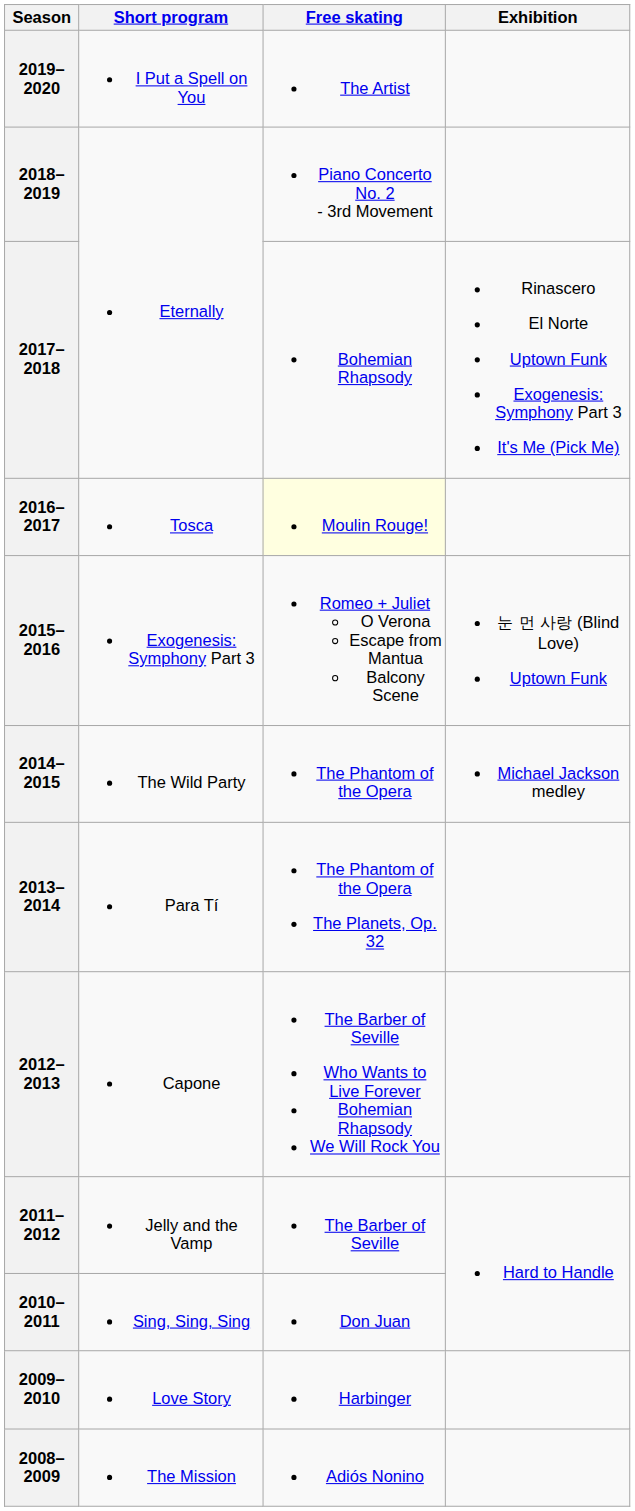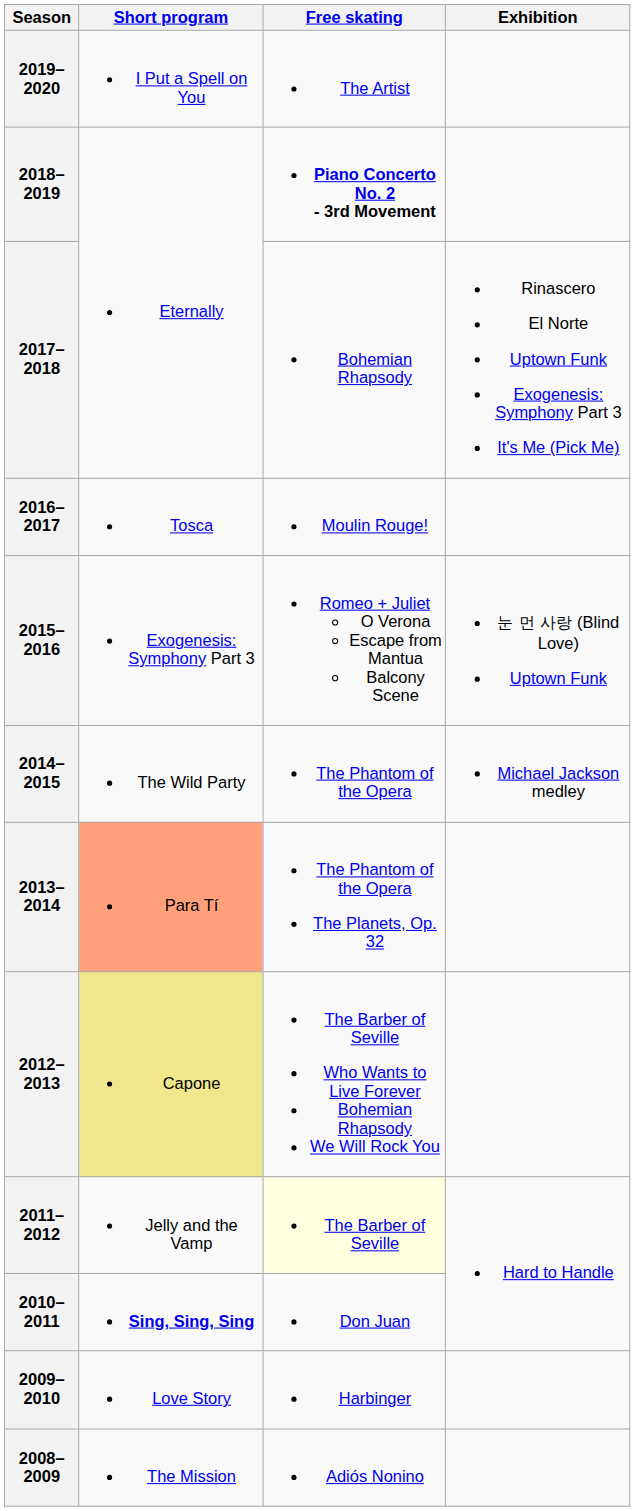(354, 193) normal -> (354, 193) bold
(354, 526) lightyellow background -> (354, 526) no background
(171, 906) no background -> (171, 906) lightsalmon background
(171, 1084) no background -> (171, 1084) khaki background
(354, 1234) no background -> (354, 1234) lightyellow background
(171, 1321) normal -> (171, 1321) bold
